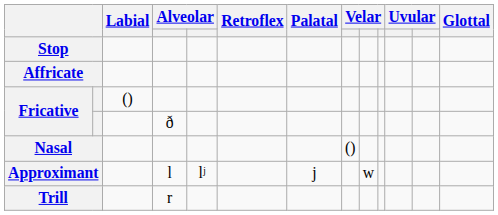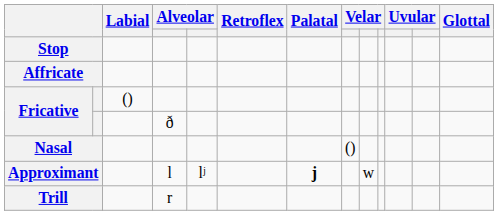(314, 173) normal -> (314, 173) bold
